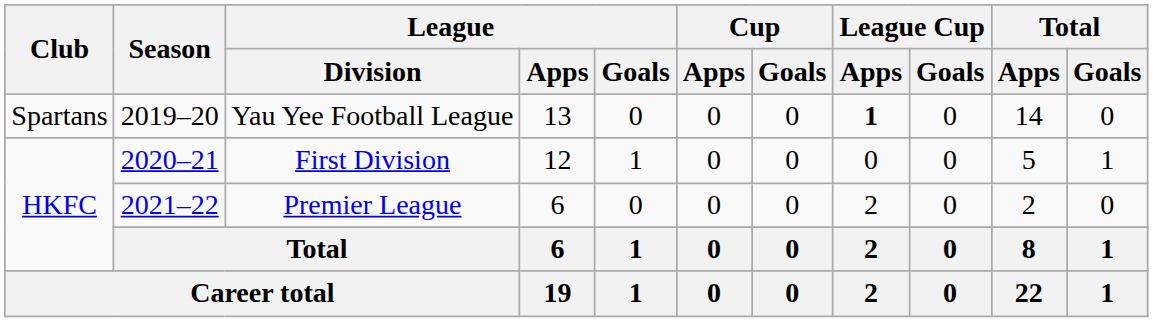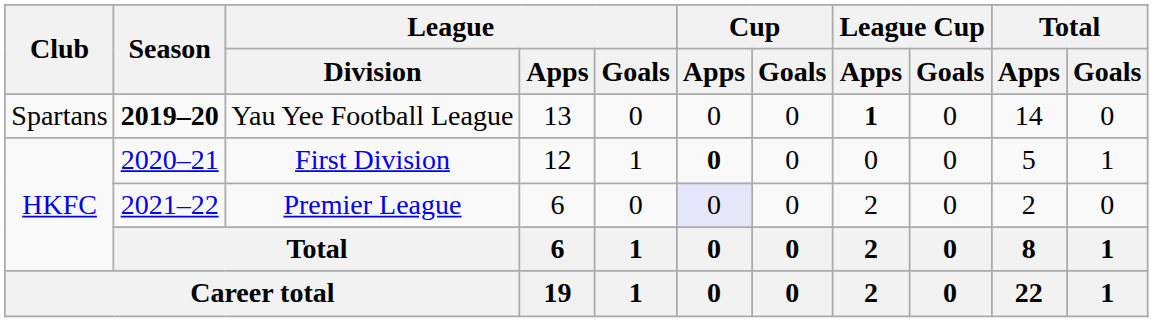(170, 115) normal -> (170, 115) bold
(714, 159) normal -> (714, 159) bold
(714, 204) no background -> (714, 204) lavender background
